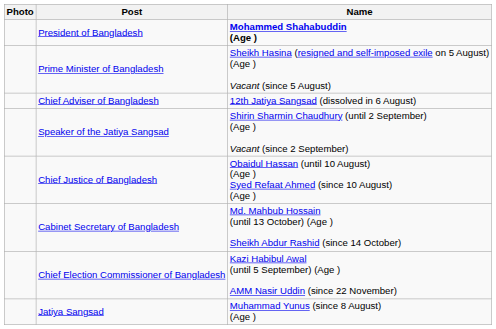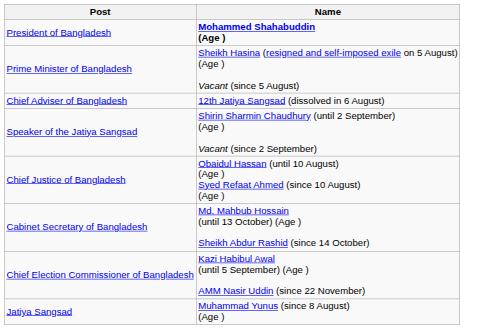- column: (20, 12)
